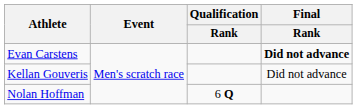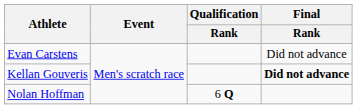(307, 54) bold -> (307, 54) normal
(307, 74) normal -> (307, 74) bold
